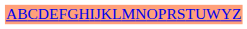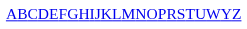(124, 14) lightsalmon background -> (124, 14) no background
